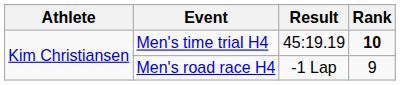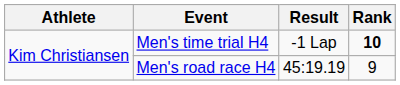(314, 43) 45:19.19 -> (314, 43) -1 Lap
(314, 68) -1 Lap -> (314, 68) 45:19.19
